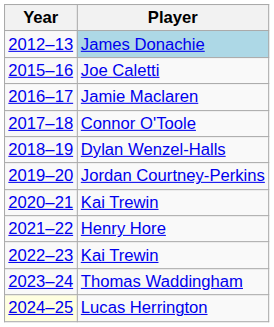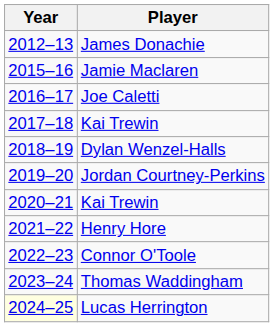(143, 44) lightblue background -> (143, 44) no background
(120, 70) Joe Caletti -> (140, 70) Jamie Maclaren
(140, 96) Jamie Maclaren -> (120, 96) Joe Caletti
(138, 123) Connor O'Toole -> (120, 123) Kai Trewin
(120, 255) Kai Trewin -> (138, 255) Connor O'Toole
